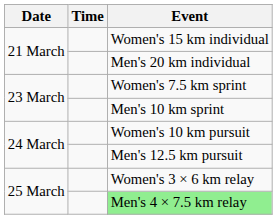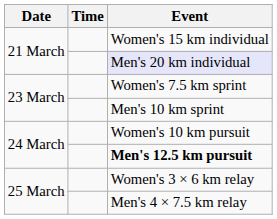(181, 62) no background -> (181, 62) lavender background
(177, 156) normal -> (181, 156) bold
(179, 202) lightgreen background -> (179, 202) no background
